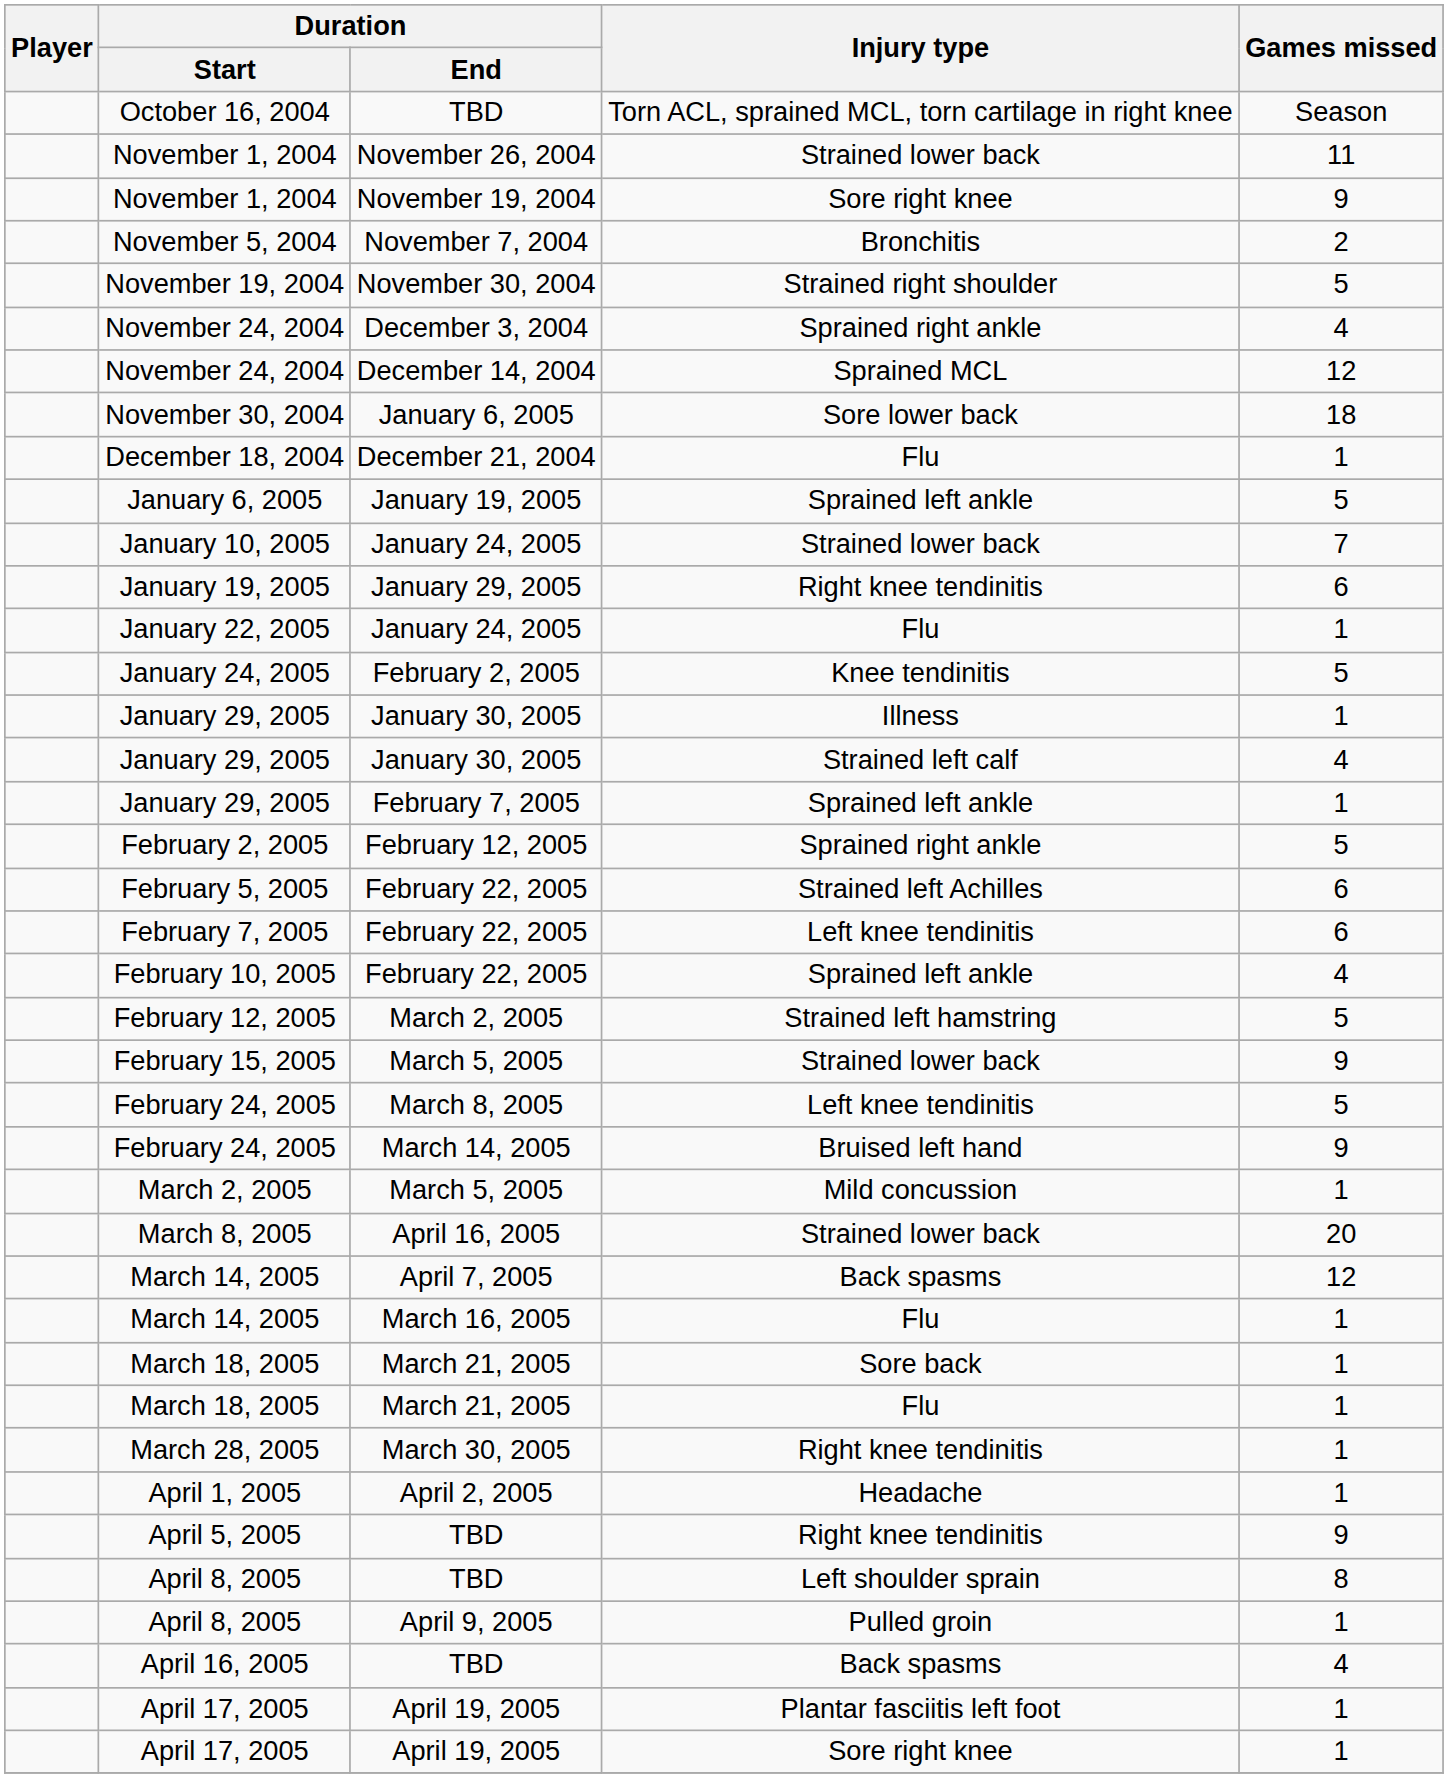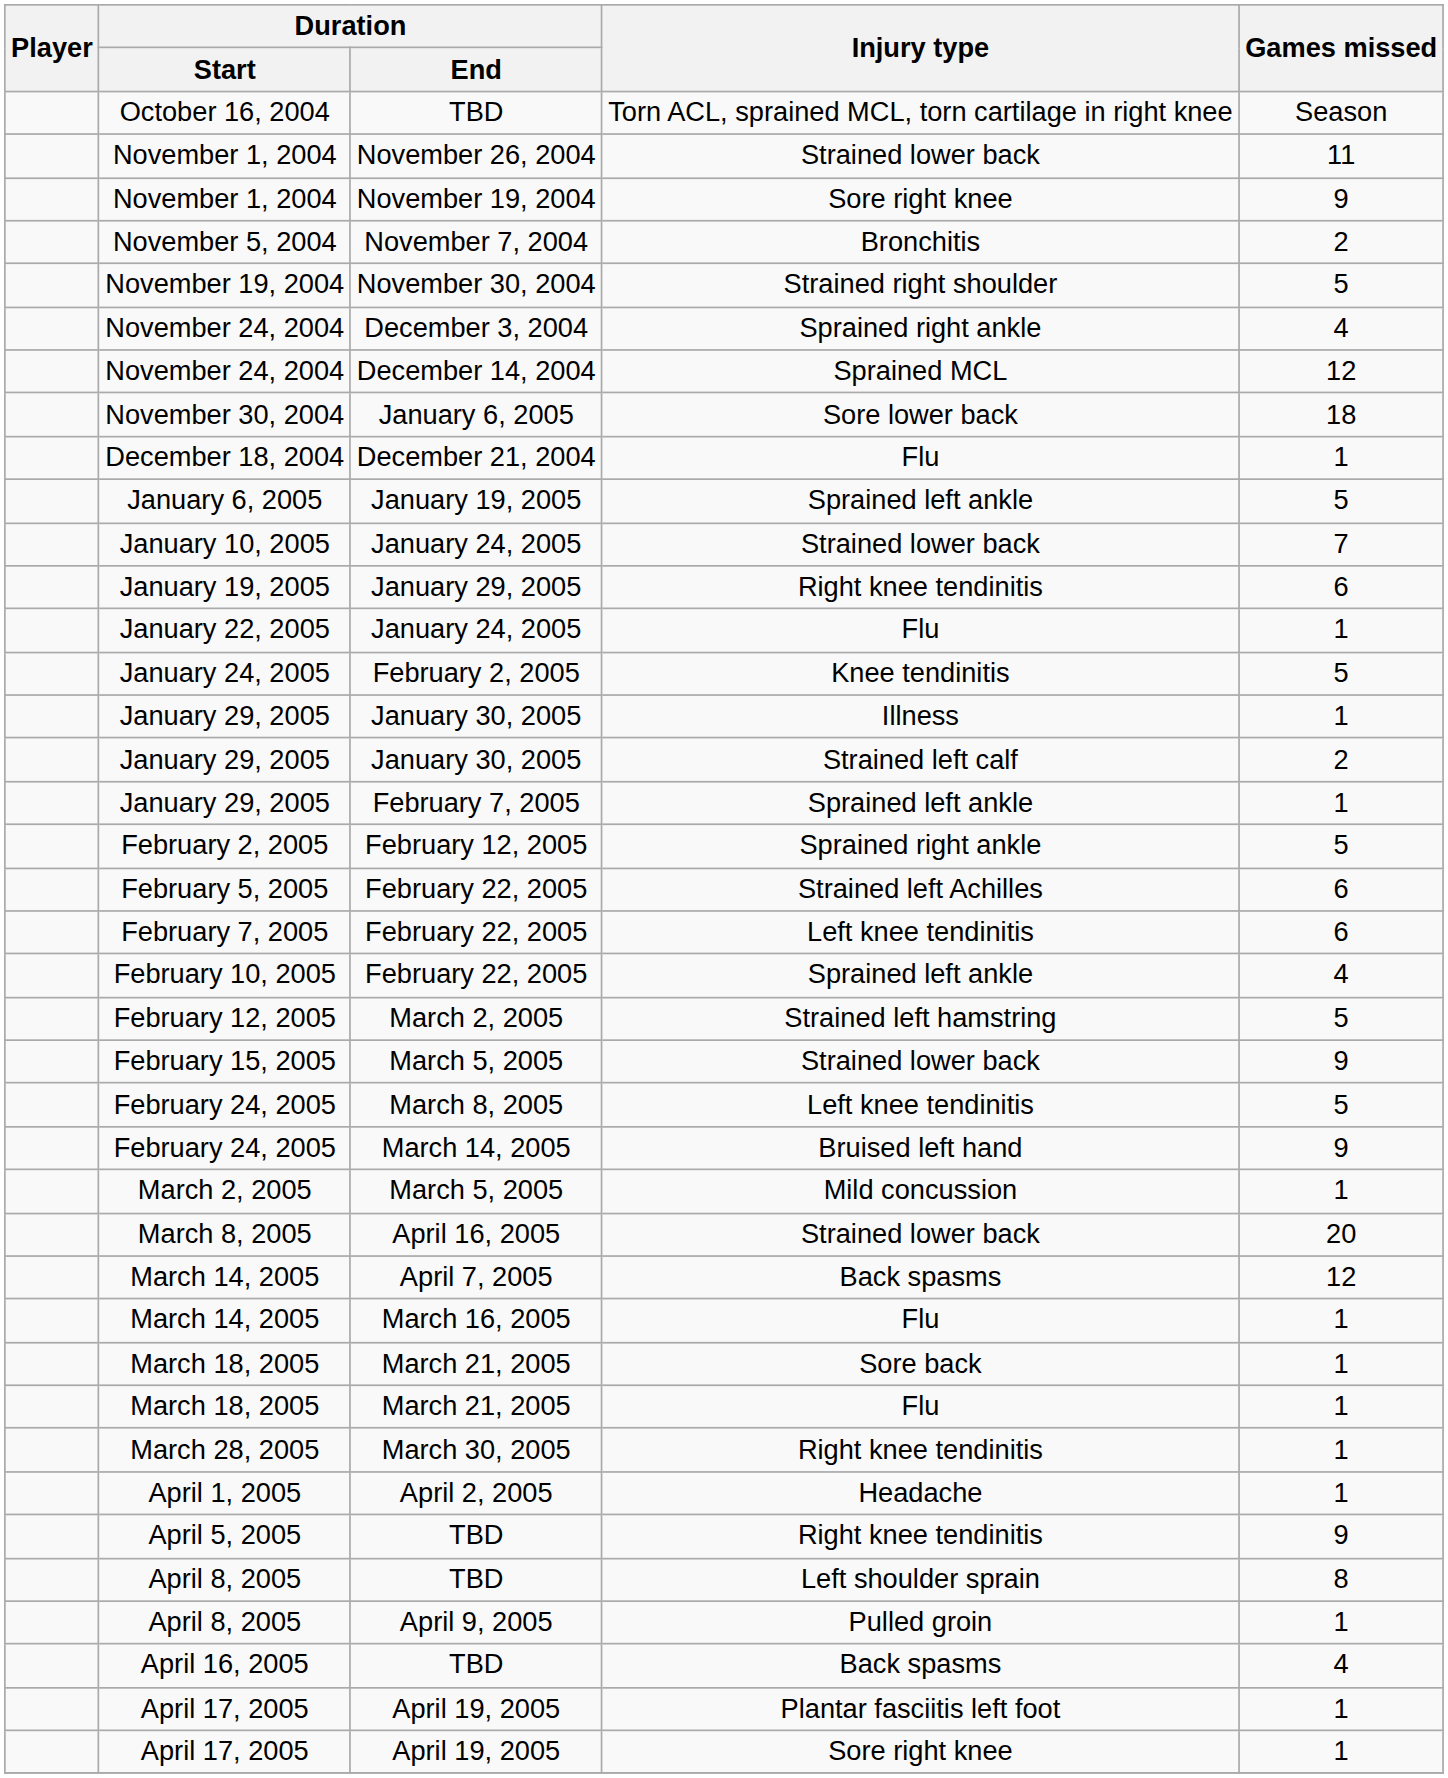(1341, 759) 4 -> (1341, 759) 2
